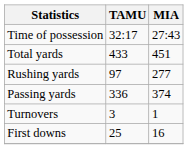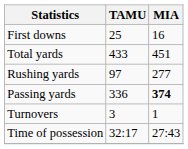rows swapped: (37, 133) <-> (55, 34)
(161, 94) normal -> (161, 94) bold
